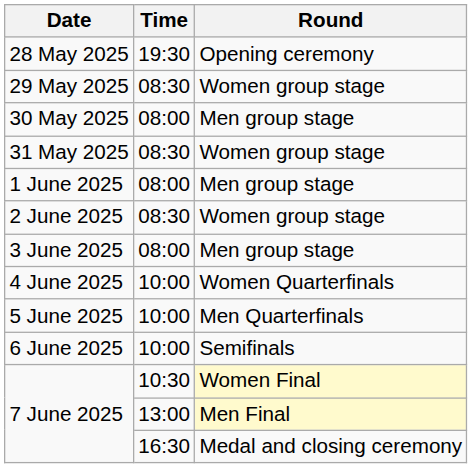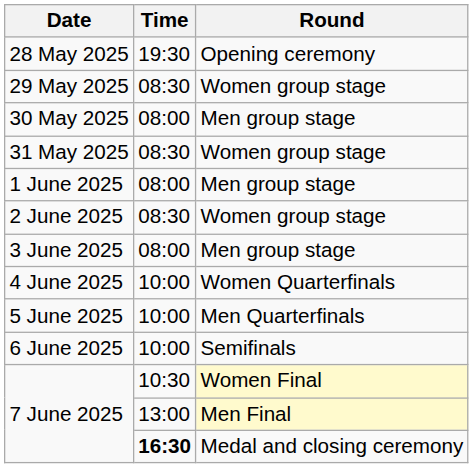(164, 446) normal -> (165, 446) bold
